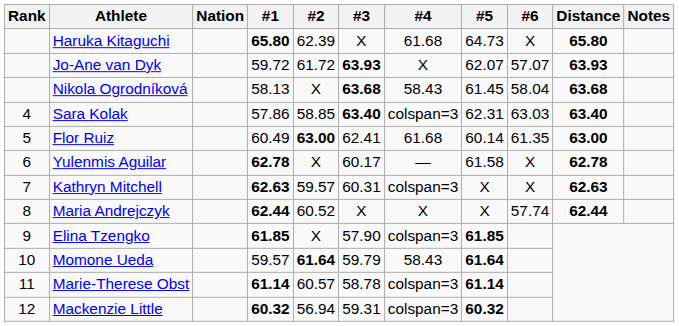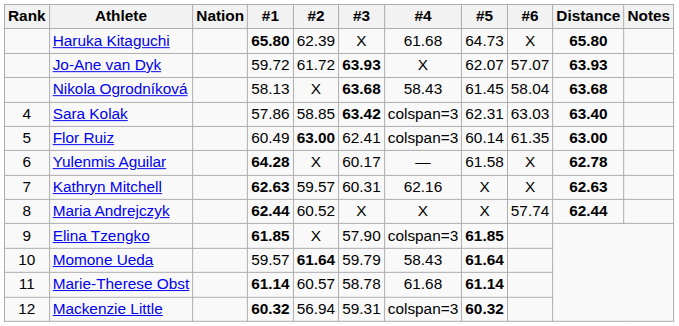(361, 114) 63.40 -> (361, 114) 63.42
(423, 138) 61.68 -> (423, 138) colspan=3
(270, 162) 62.78 -> (270, 162) 64.28
(423, 187) colspan=3 -> (423, 187) 62.16
(423, 284) colspan=3 -> (423, 284) 61.68
